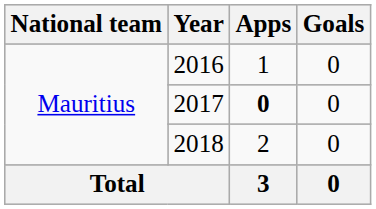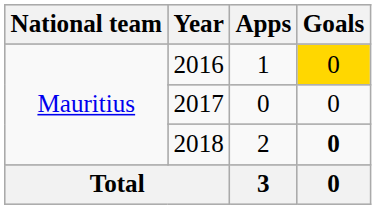(334, 64) no background -> (334, 64) gold background
(263, 104) bold -> (263, 104) normal
(334, 143) normal -> (334, 143) bold
